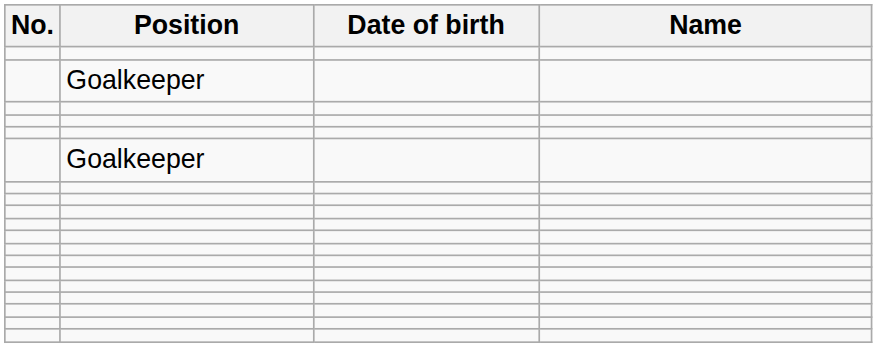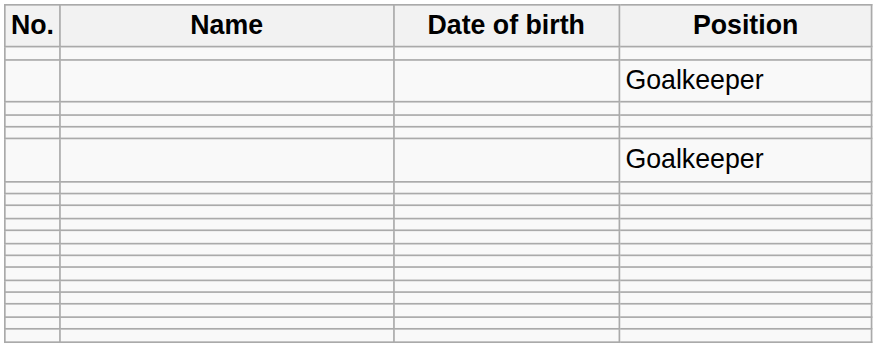columns swapped: (706, 25) <-> (187, 25)
